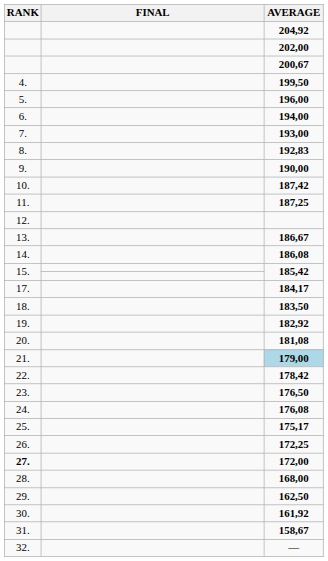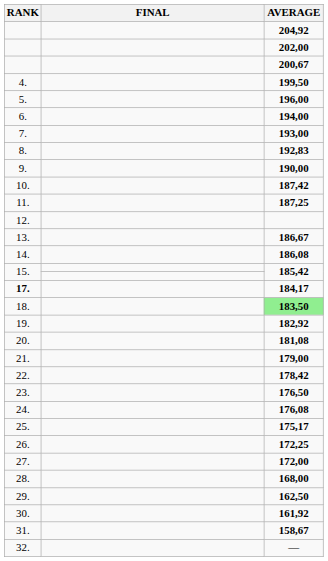(23, 289) normal -> (23, 289) bold
(294, 306) no background -> (294, 306) lightgreen background
(294, 358) lightblue background -> (294, 358) no background
(23, 461) bold -> (23, 461) normal
